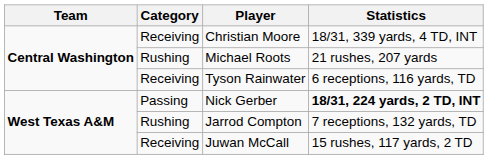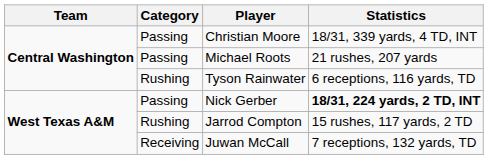(170, 36) Receiving -> (164, 36) Passing
(165, 58) Rushing -> (164, 58) Passing
(170, 79) Receiving -> (165, 79) Rushing
(394, 122) 7 receptions, 132 yards, TD -> (392, 122) 15 rushes, 117 yards, 2 TD
(392, 143) 15 rushes, 117 yards, 2 TD -> (394, 143) 7 receptions, 132 yards, TD
